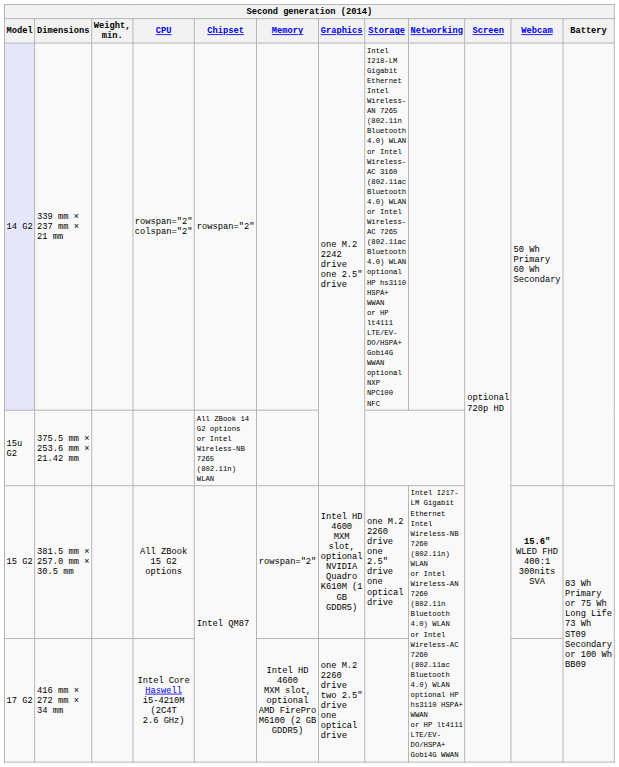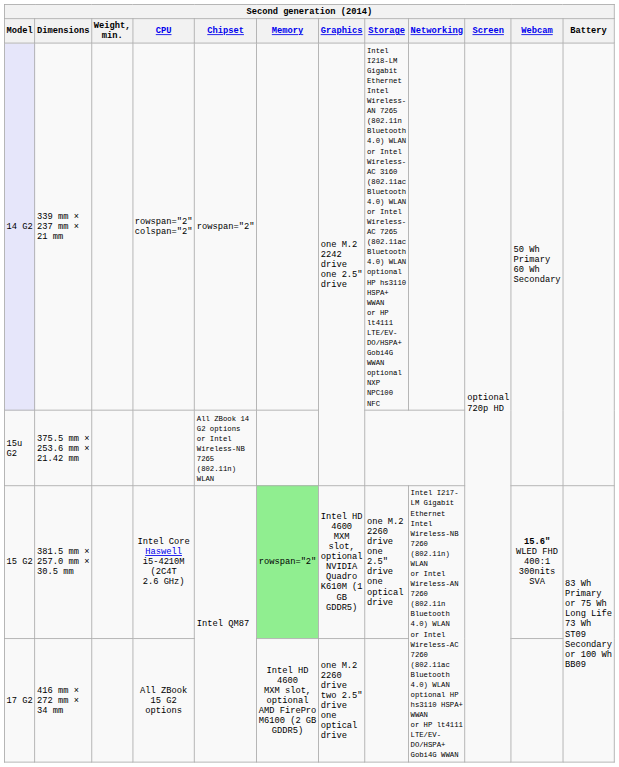(164, 562) All ZBook 15 G2 options -> (164, 562) Intel Core Haswell i5-4210M (2C4T 2.6 GHz)
(288, 562) no background -> (288, 562) lightgreen background
(164, 701) Intel Core Haswell i5-4210M (2C4T 2.6 GHz) -> (164, 701) All ZBook 15 G2 options
